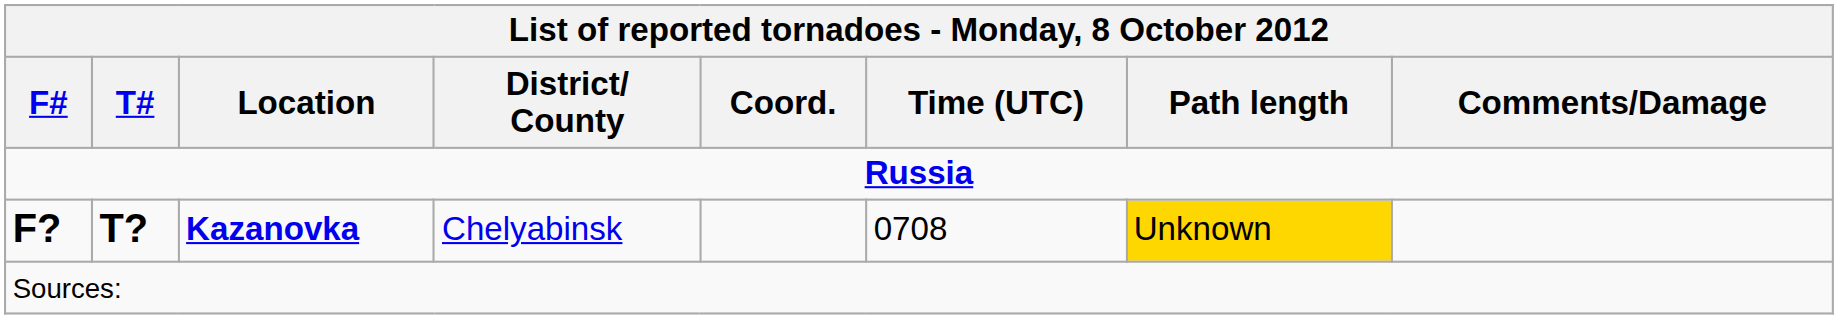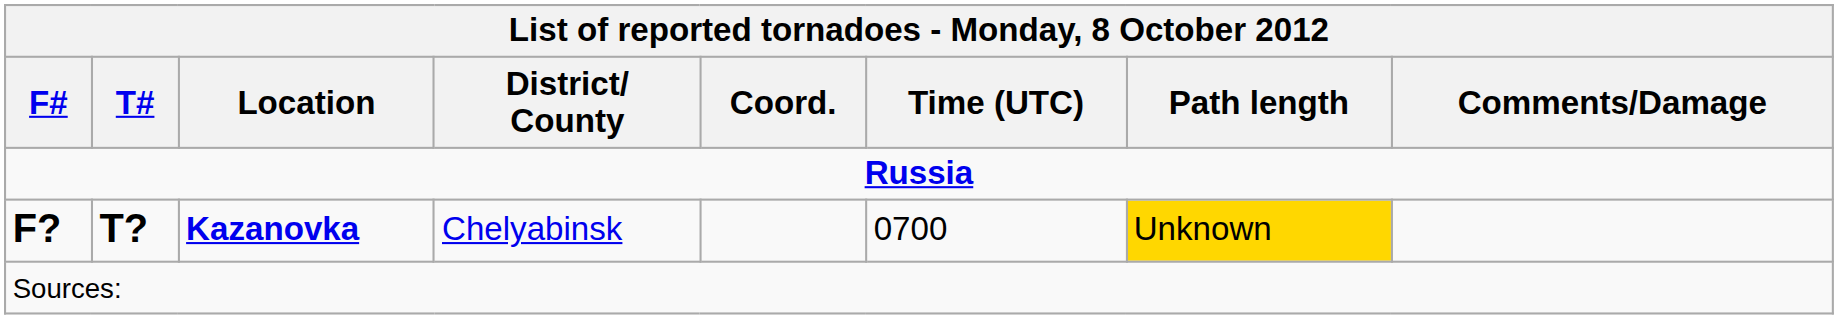(910, 229) 0708 -> (910, 229) 0700
